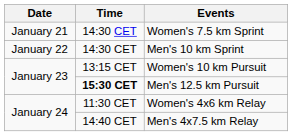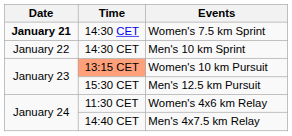(40, 31) normal -> (41, 31) bold
(110, 67) no background -> (112, 67) lightsalmon background
(110, 85) bold -> (112, 85) normal
